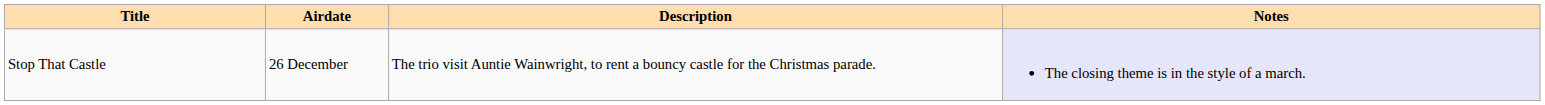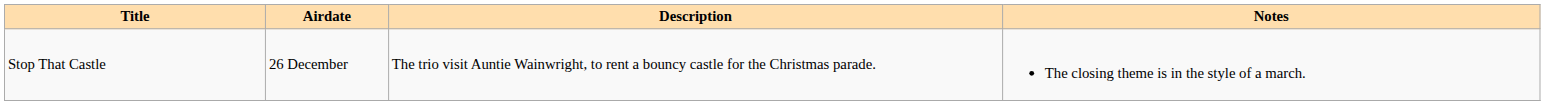(1271, 73) lavender background -> (1271, 73) no background
